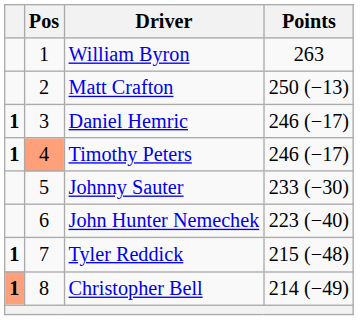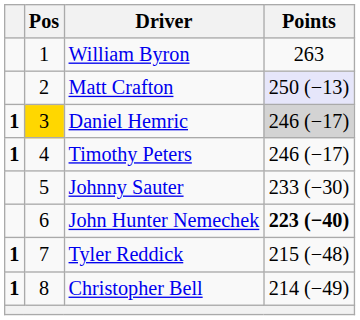(309, 88) no background -> (309, 88) lavender background
(44, 121) no background -> (44, 121) gold background
(309, 121) no background -> (309, 121) lightgrey background
(44, 154) lightsalmon background -> (44, 154) no background
(309, 221) normal -> (309, 221) bold
(14, 288) lightsalmon background -> (14, 288) no background
